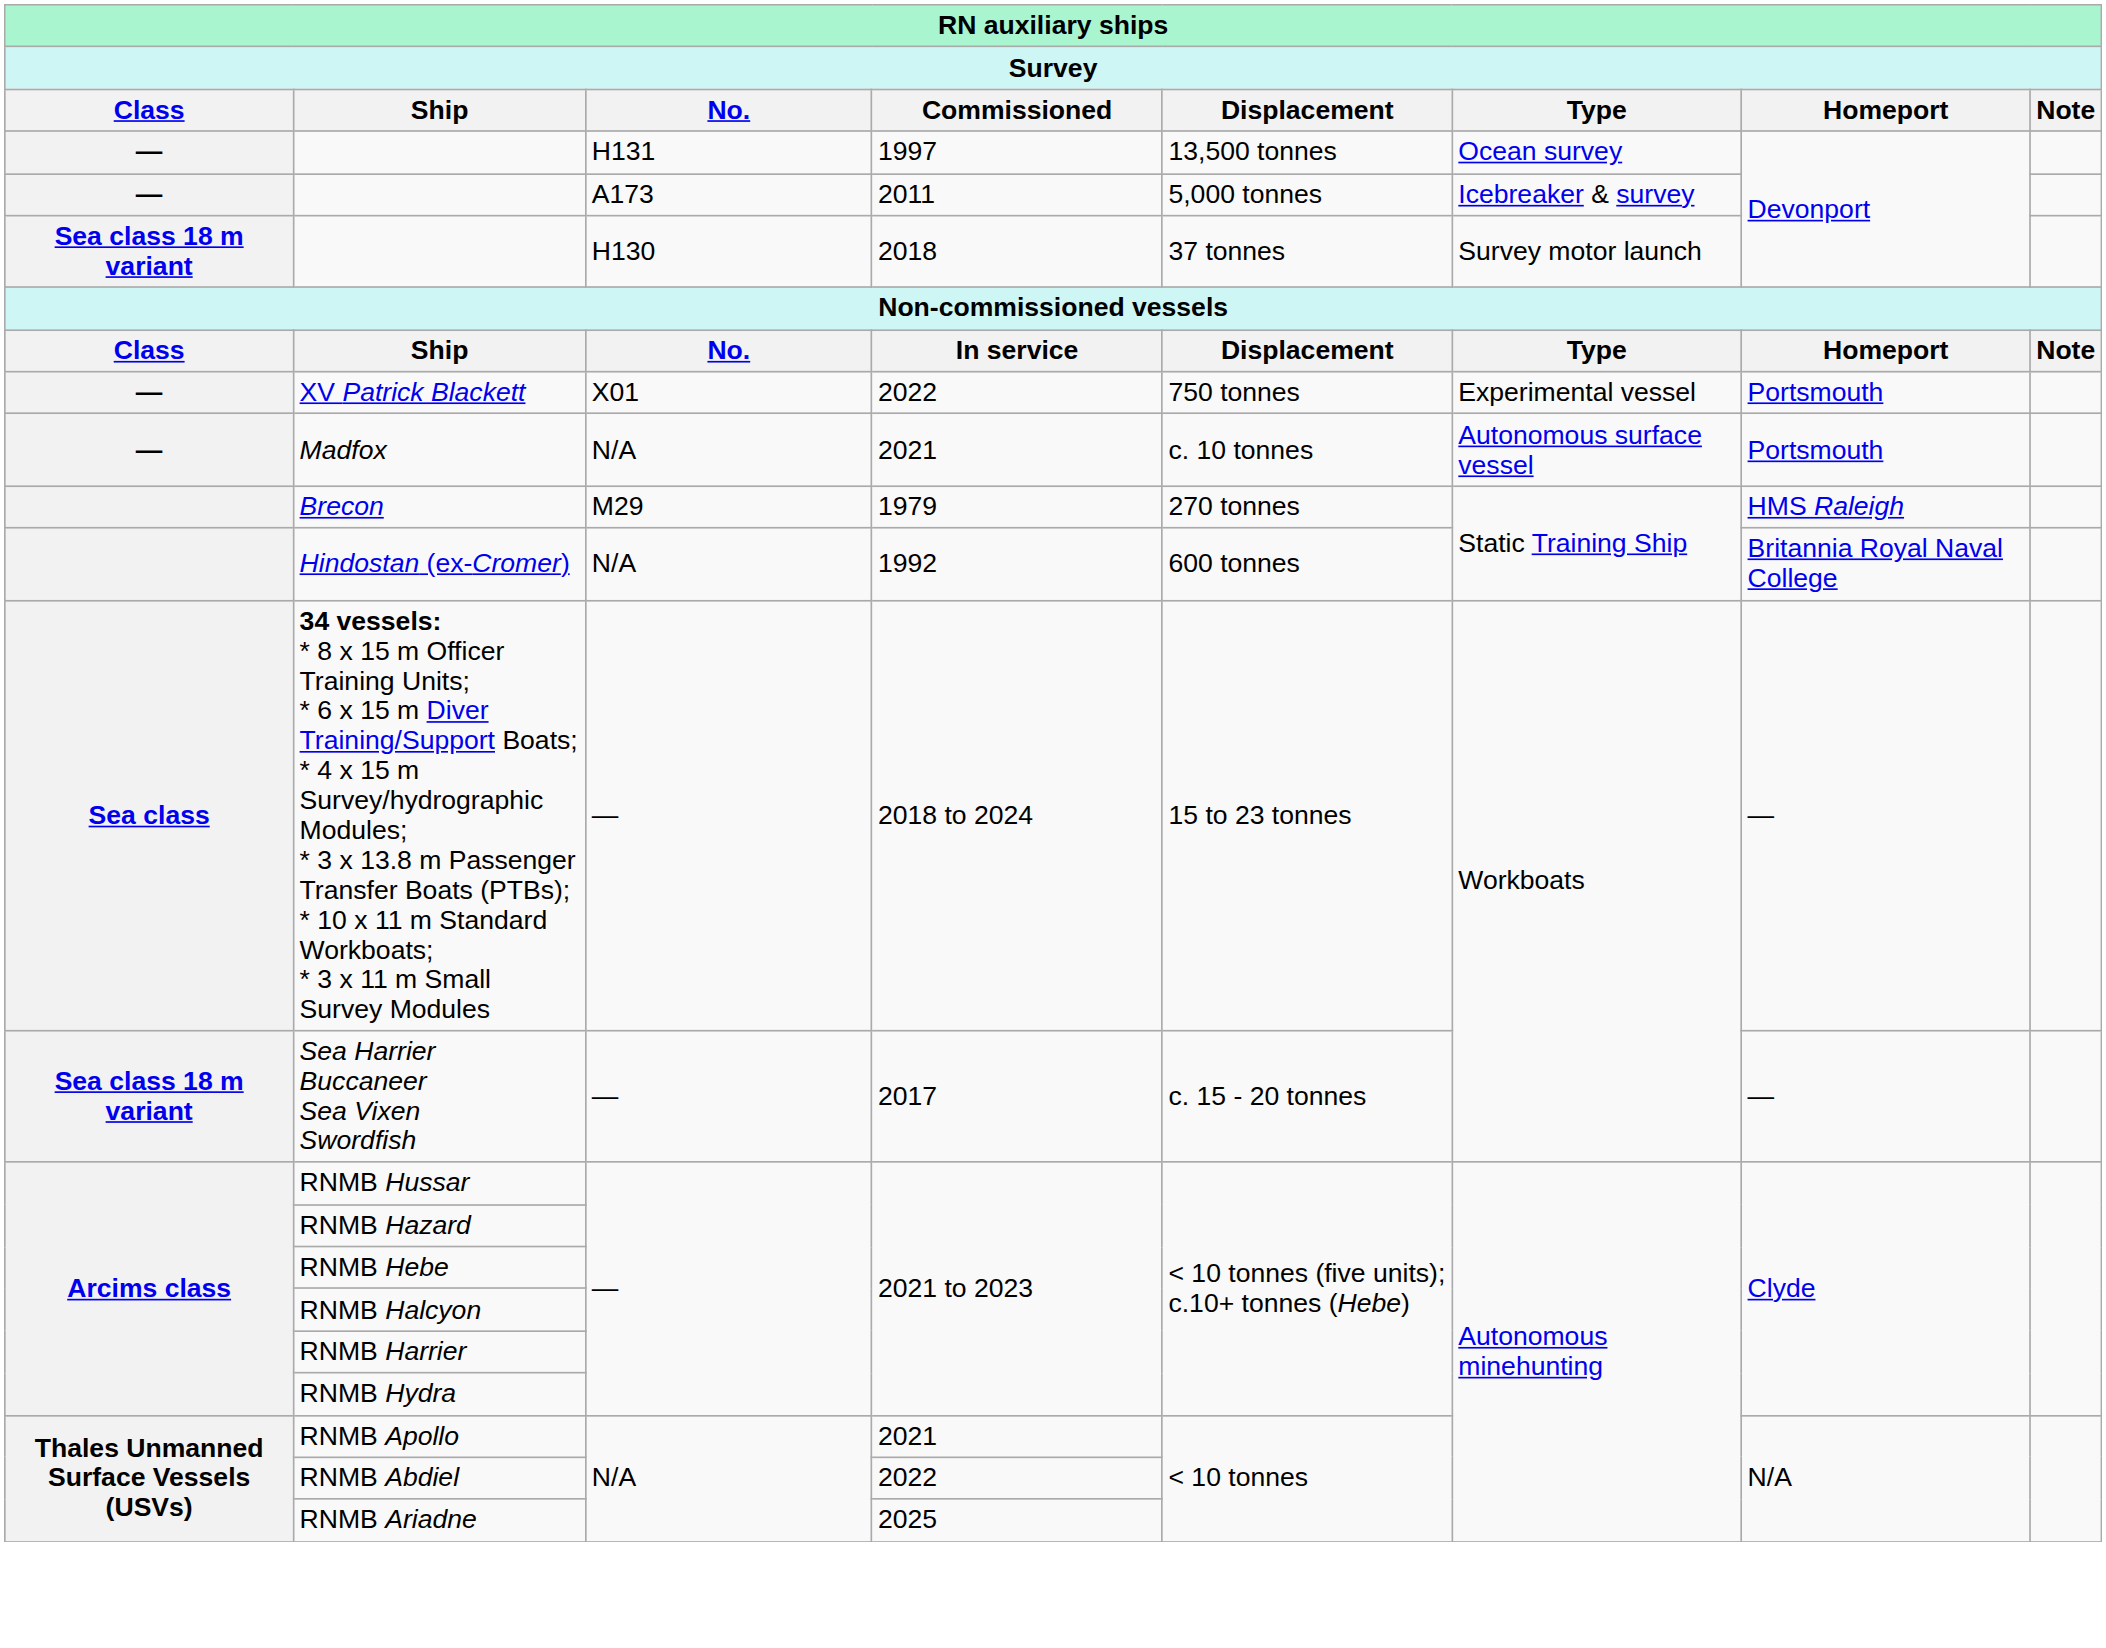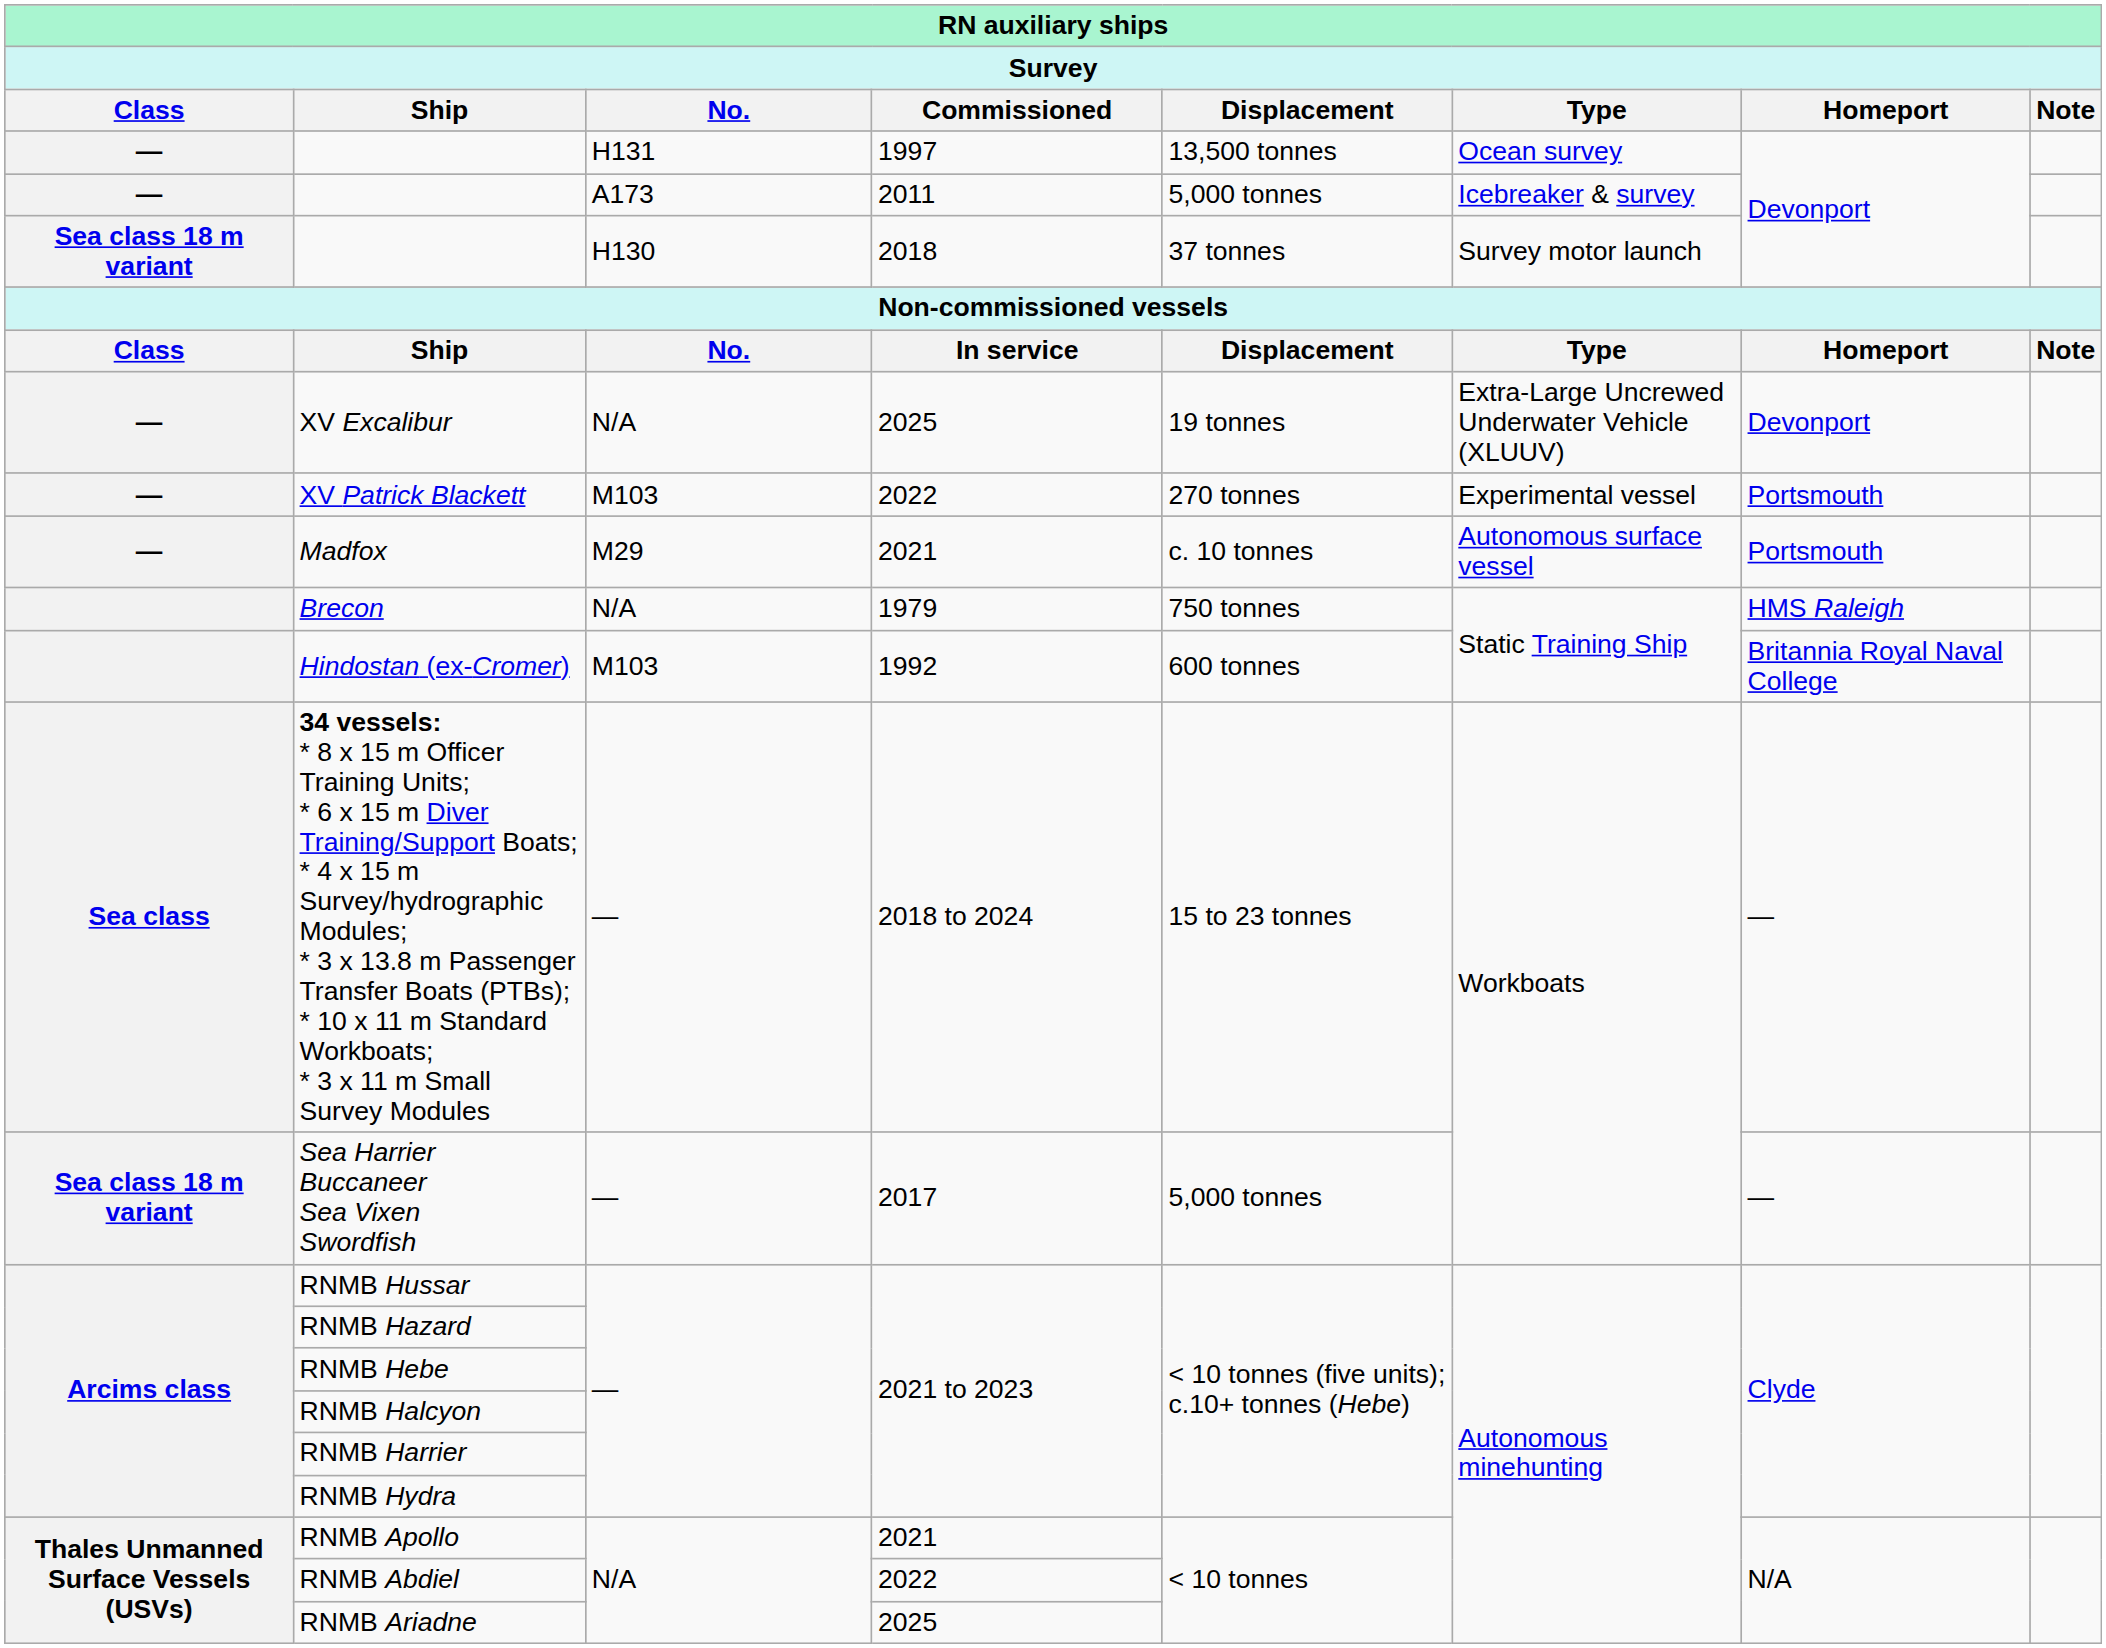+ row: (376, 422)
(615, 392) X01 -> (625, 494) M103
(1234, 392) 750 tonnes -> (1234, 494) 270 tonnes
(614, 449) N/A -> (618, 551) M29
(618, 506) M29 -> (614, 608) N/A
(1234, 506) 270 tonnes -> (1234, 608) 750 tonnes
(614, 563) N/A -> (625, 665) M103
(1267, 1096) c. 15 - 20 tonnes -> (1245, 1197) 5,000 tonnes
